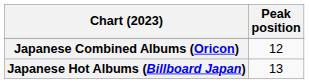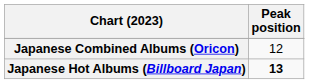(276, 68) normal -> (276, 68) bold
